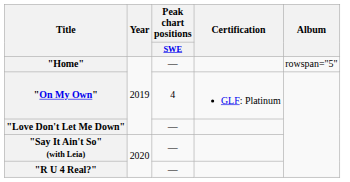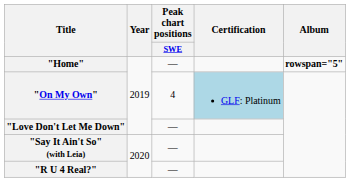(311, 64) normal -> (314, 64) bold
(238, 101) no background -> (238, 101) lightblue background
